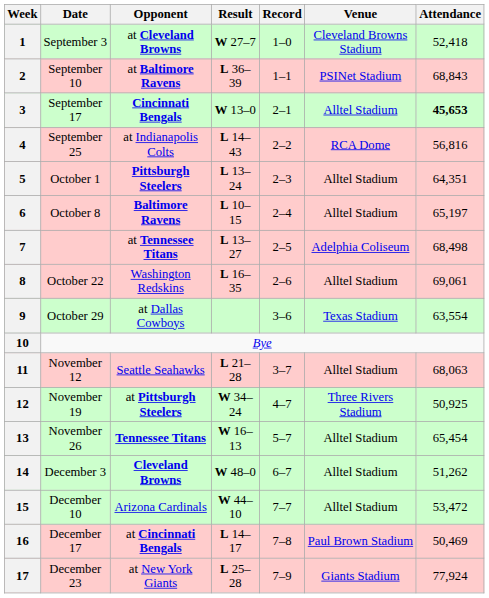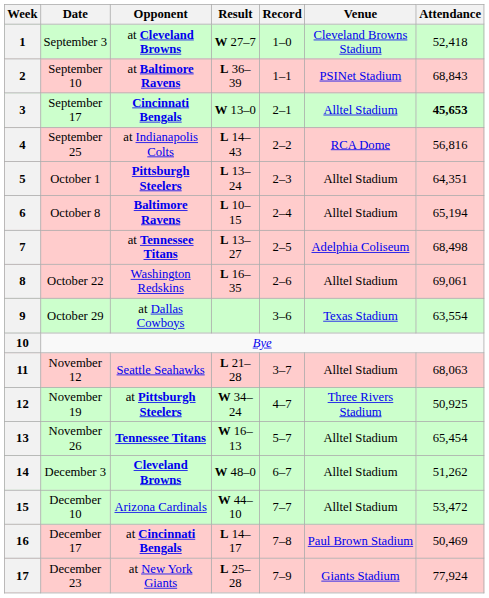(450, 213) 65,197 -> (450, 213) 65,194
